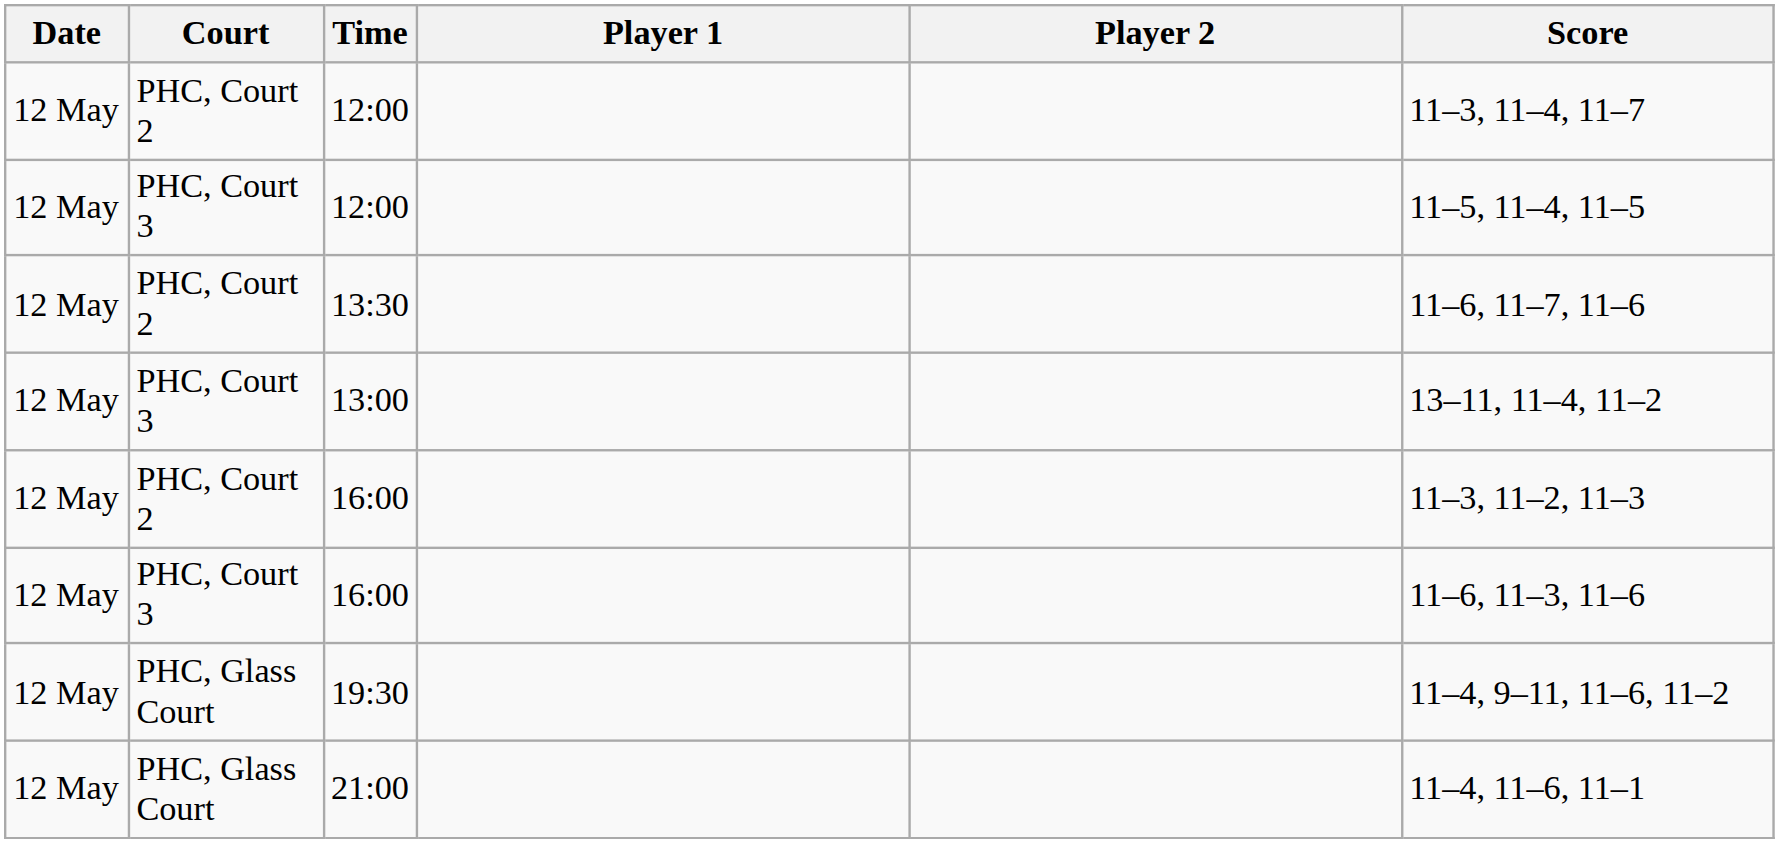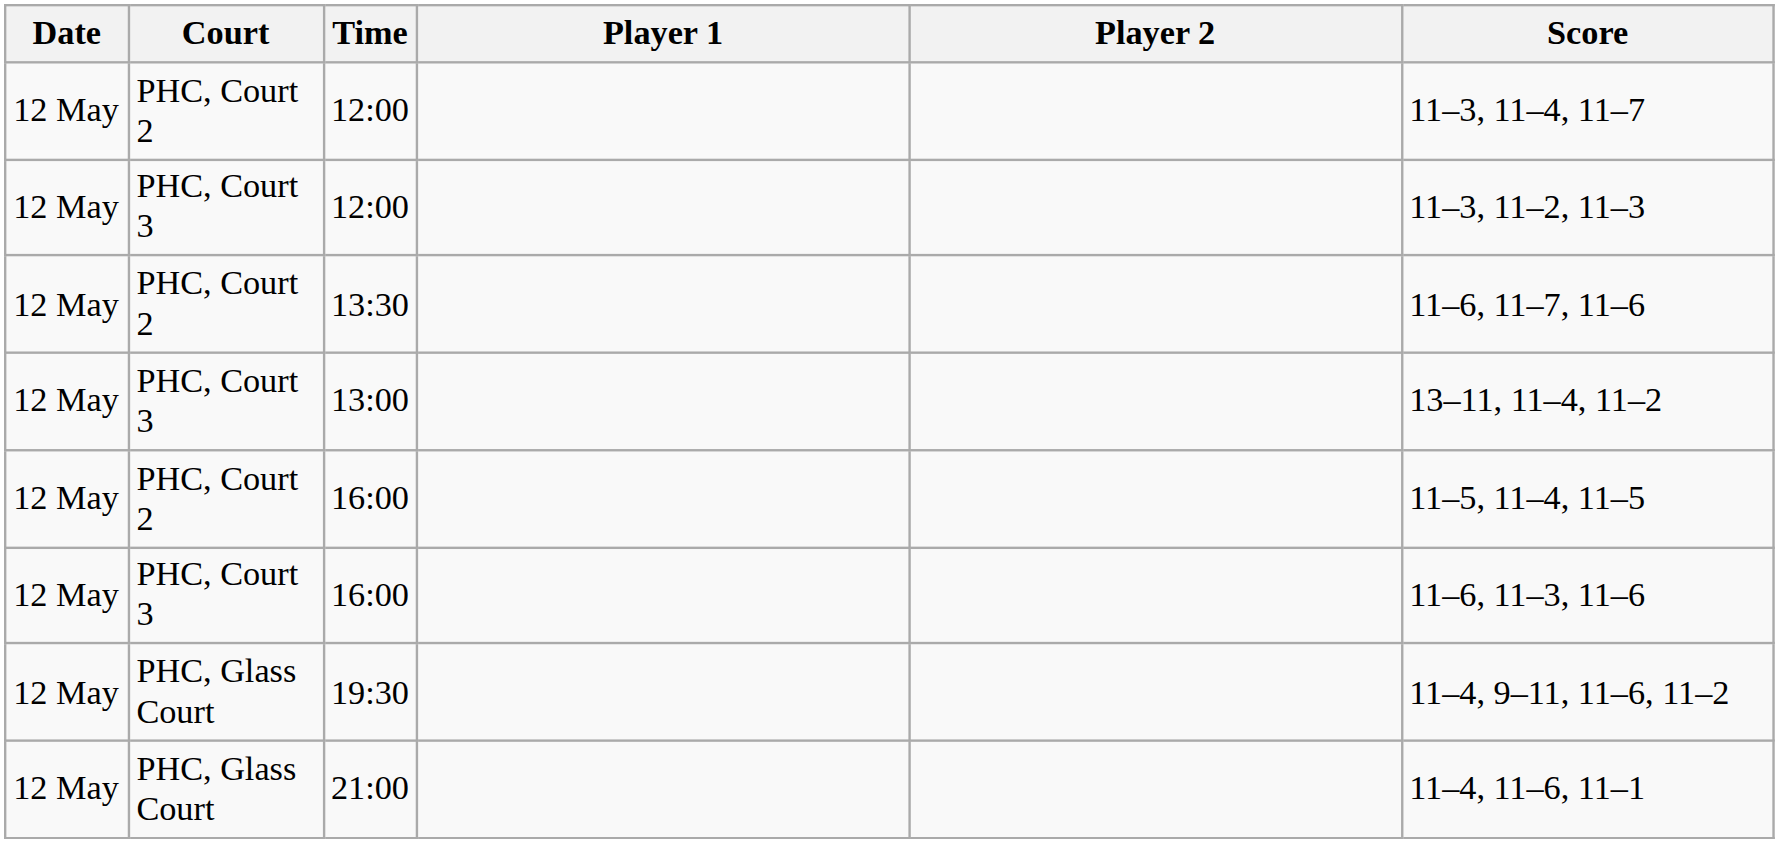(1527, 206) 11–5, 11–4, 11–5 -> (1527, 206) 11–3, 11–2, 11–3
(1527, 497) 11–3, 11–2, 11–3 -> (1527, 497) 11–5, 11–4, 11–5
